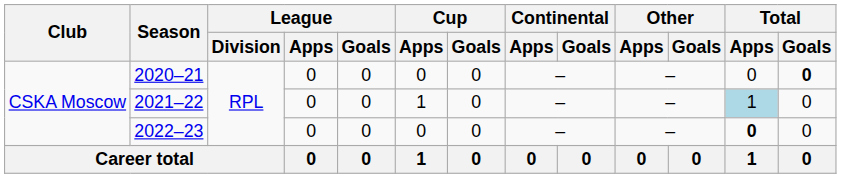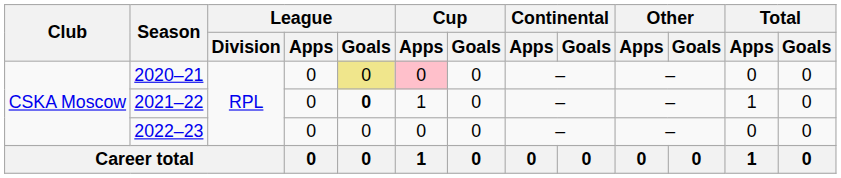(366, 74) no background -> (366, 74) khaki background
(421, 74) no background -> (421, 74) pink background
(807, 74) bold -> (807, 74) normal
(366, 103) normal -> (366, 103) bold
(752, 103) lightblue background -> (752, 103) no background
(752, 131) bold -> (752, 131) normal
